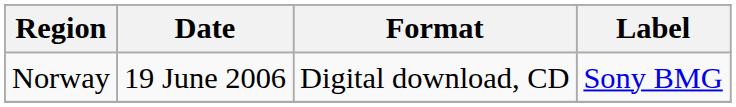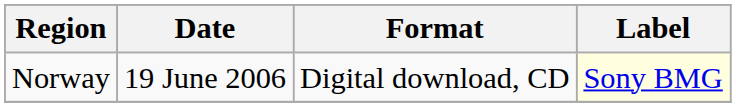(653, 76) no background -> (653, 76) lightyellow background
